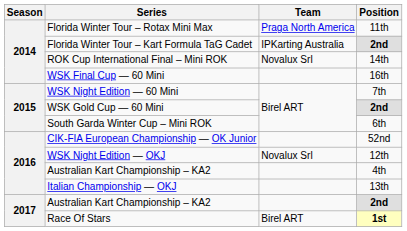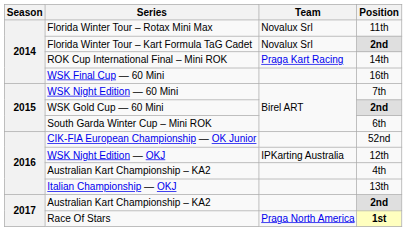(308, 28) Praga North America -> (287, 28) Novalux Srl
(303, 44) IPKarting Australia -> (287, 44) Novalux Srl
(287, 59) Novalux Srl -> (302, 59) Praga Kart Racing
(287, 155) Novalux Srl -> (303, 155) IPKarting Australia
(282, 218) Birel ART -> (308, 218) Praga North America
